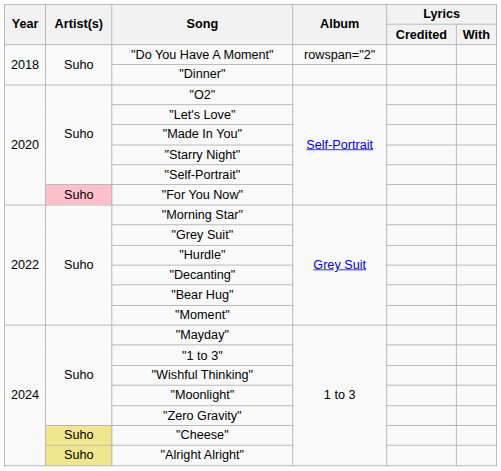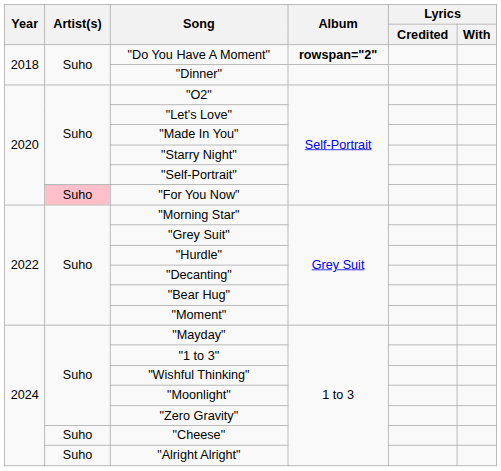(340, 54) normal -> (338, 54) bold
(79, 435) khaki background -> (78, 435) no background
(79, 455) khaki background -> (78, 455) no background
